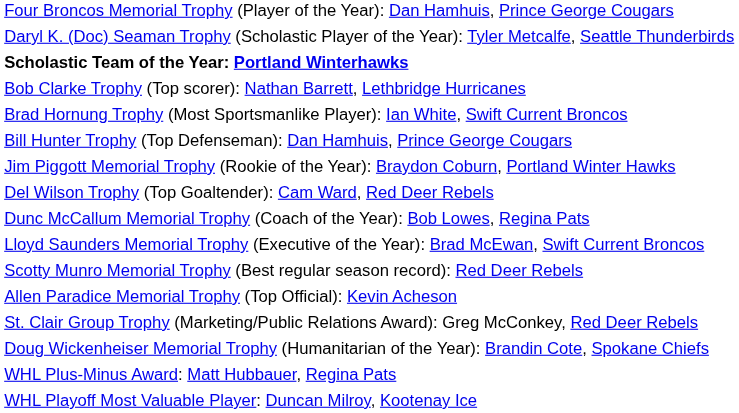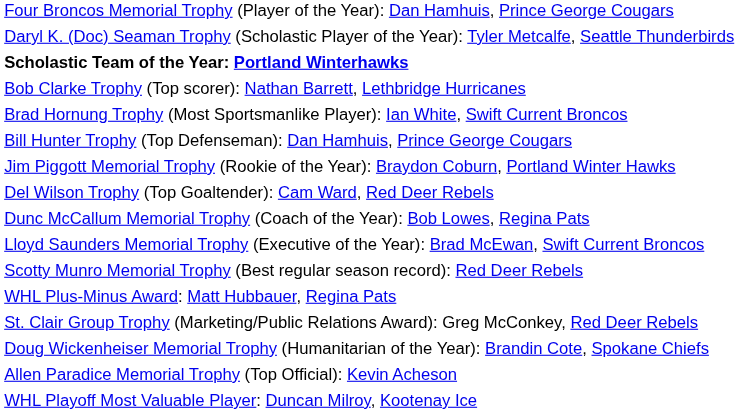(231, 296) Allen Paradice Memorial Trophy (Top Official): Kevin Acheson -> (200, 296) WHL Plus-Minus Award: Matt Hubbauer, Regina Pats
(200, 374) WHL Plus-Minus Award: Matt Hubbauer, Regina Pats -> (231, 374) Allen Paradice Memorial Trophy (Top Official): Kevin Acheson
